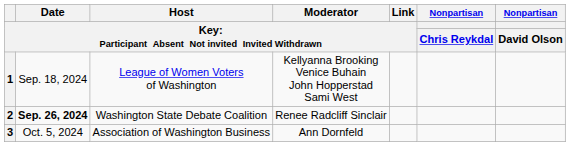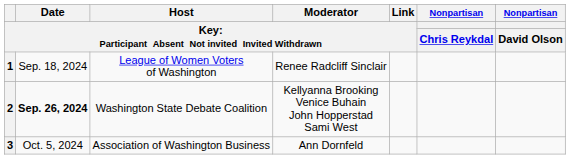(331, 79) Kellyanna Brooking Venice Buhain John Hopperstad Sami West -> (331, 66) Renee Radcliff Sinclair
(331, 115) Renee Radcliff Sinclair -> (331, 109) Kellyanna Brooking Venice Buhain John Hopperstad Sami West
